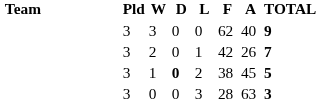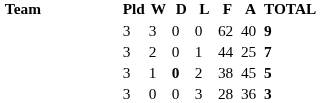(226, 51) 42 -> (226, 51) 44
(249, 51) 26 -> (249, 51) 25
(249, 94) 63 -> (249, 94) 36
